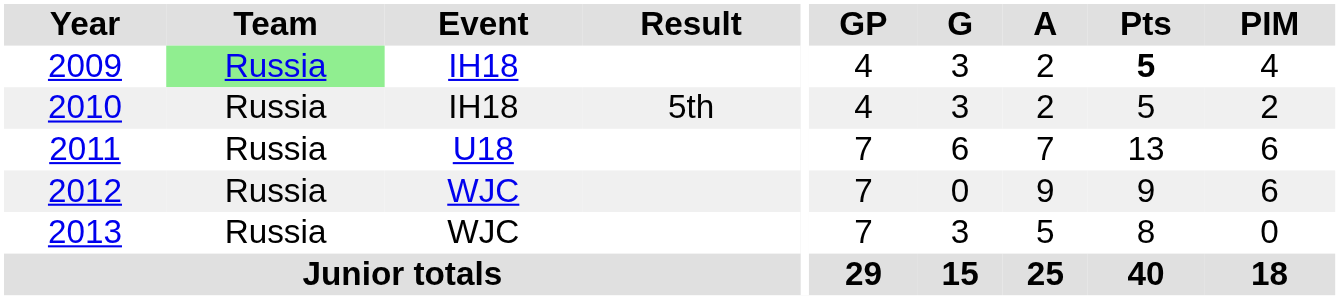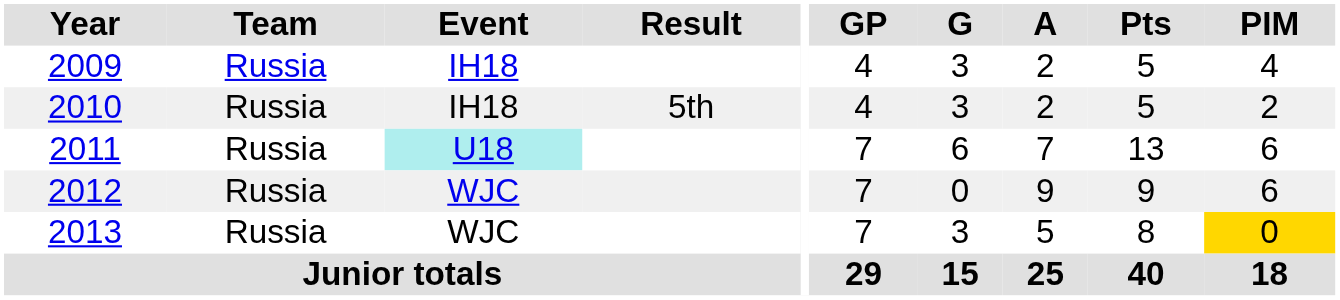(276, 65) lightgreen background -> (276, 65) no background
(1146, 65) bold -> (1146, 65) normal
(483, 149) no background -> (483, 149) paleturquoise background
(1270, 232) no background -> (1270, 232) gold background
